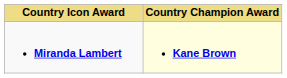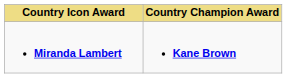(212, 53) lightyellow background -> (212, 53) no background
